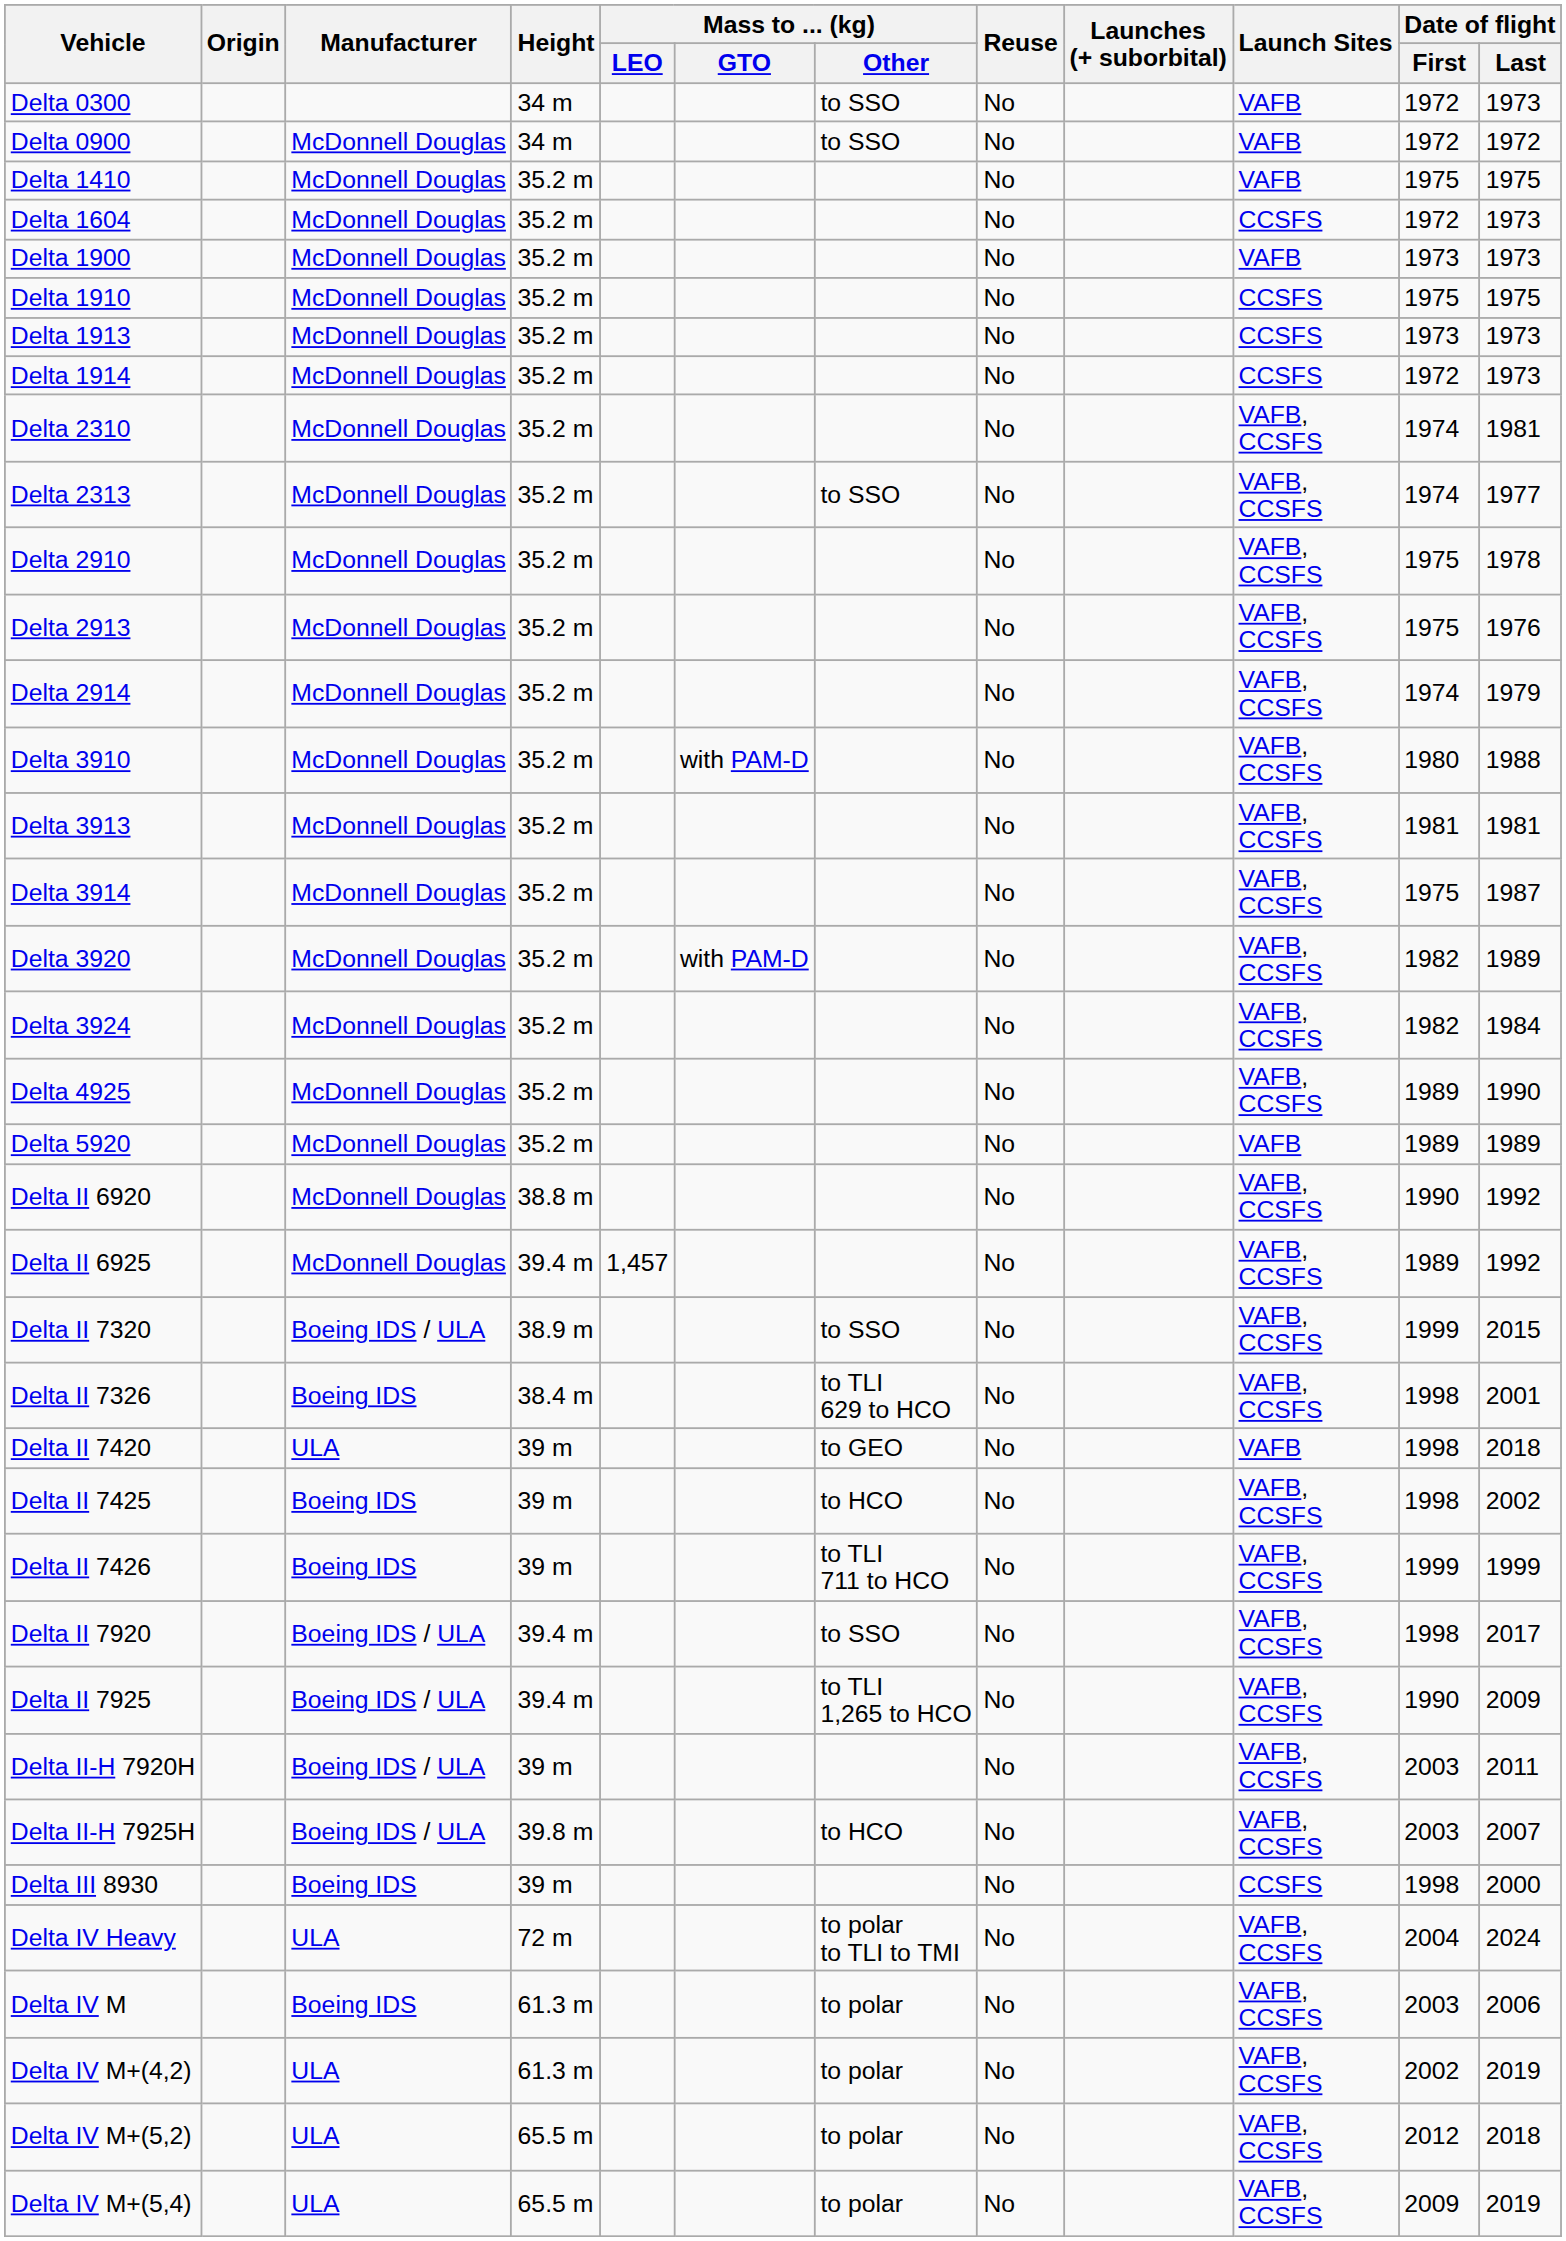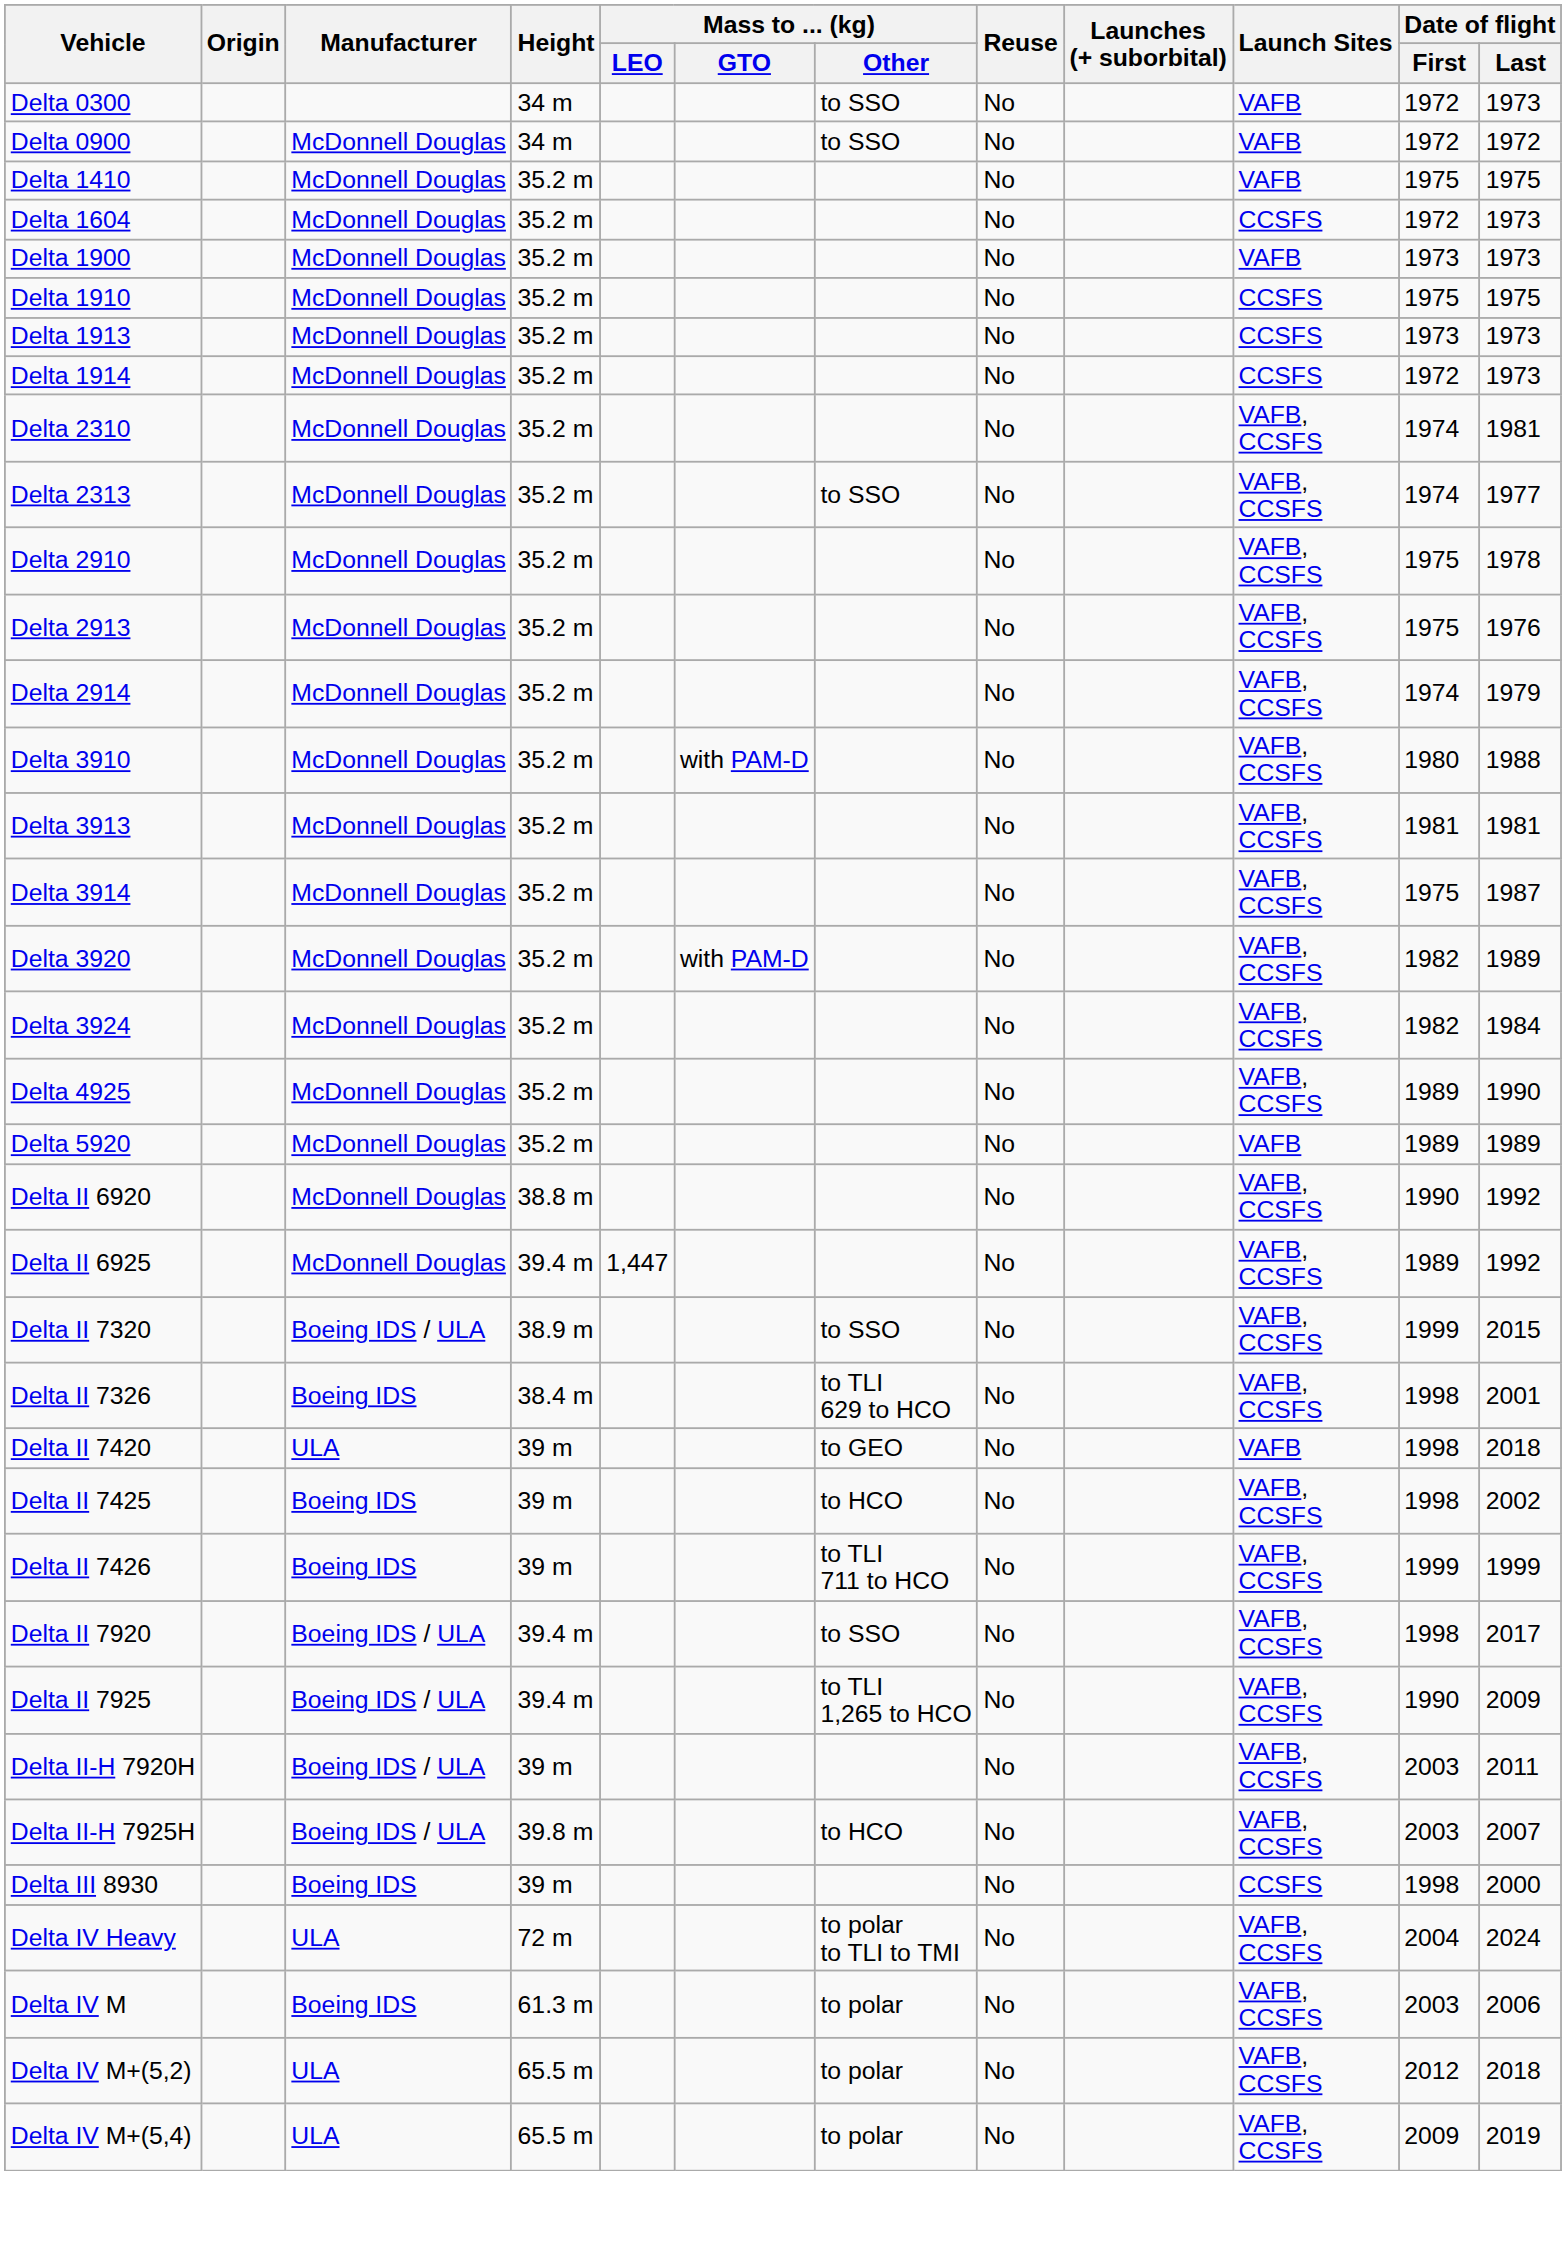(637, 1263) 1,457 -> (637, 1263) 1,447
- row: (101, 2070)
